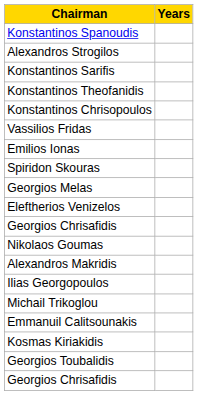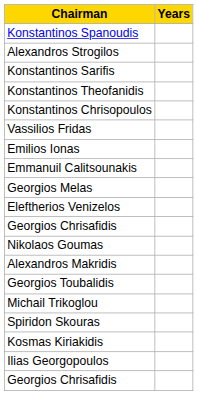(53, 168) Spiridon Skouras -> (72, 168) Emmanuil Calitsounakis
(58, 284) Ilias Georgopoulos -> (60, 284) Georgios Toubalidis
(72, 322) Emmanuil Calitsounakis -> (53, 322) Spiridon Skouras
(60, 361) Georgios Toubalidis -> (58, 361) Ilias Georgopoulos
